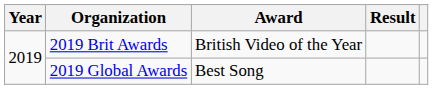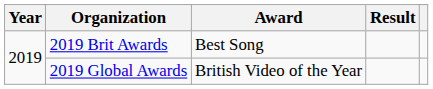(279, 44) British Video of the Year -> (229, 44) Best Song
(229, 71) Best Song -> (279, 71) British Video of the Year
